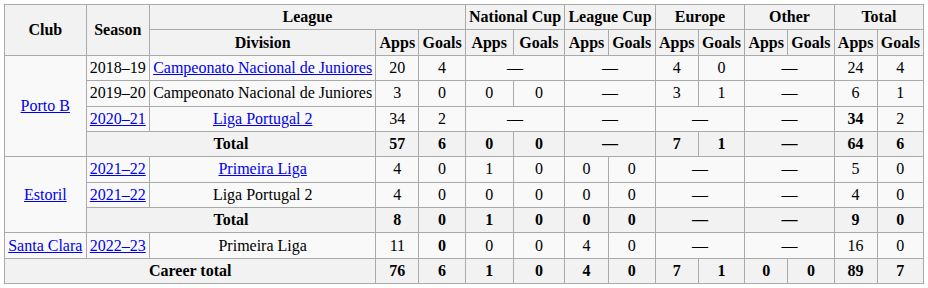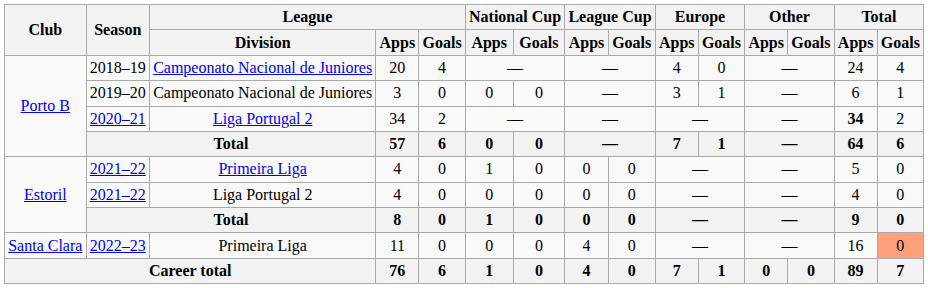(442, 245) bold -> (442, 245) normal
(900, 245) no background -> (900, 245) lightsalmon background
